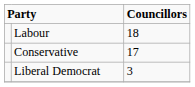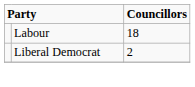- row: (46, 52)
(130, 71) 3 -> (130, 52) 2
